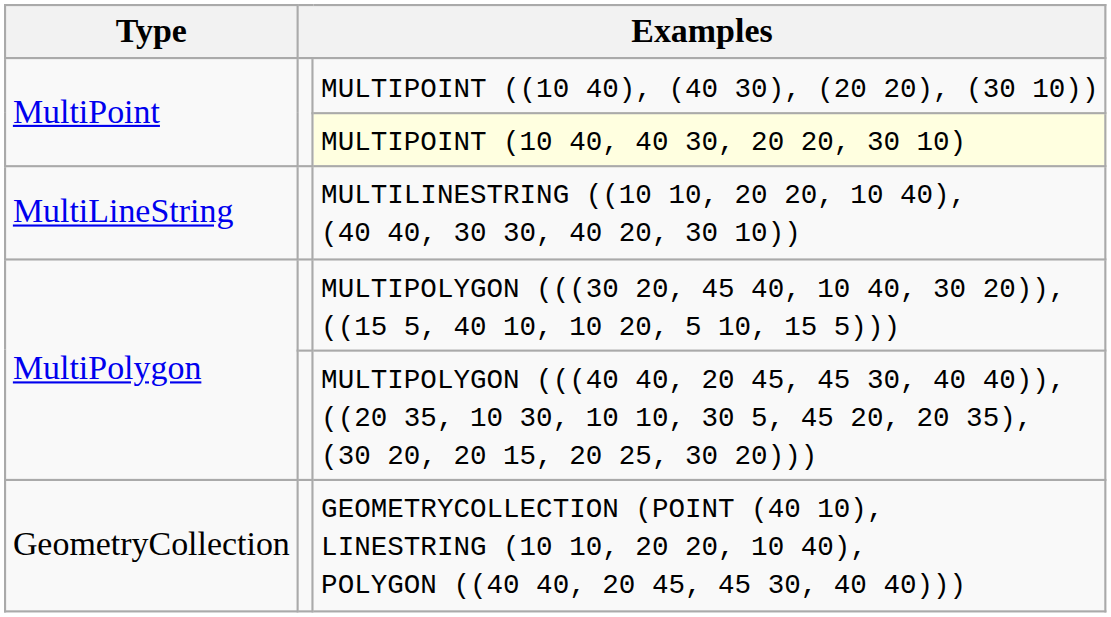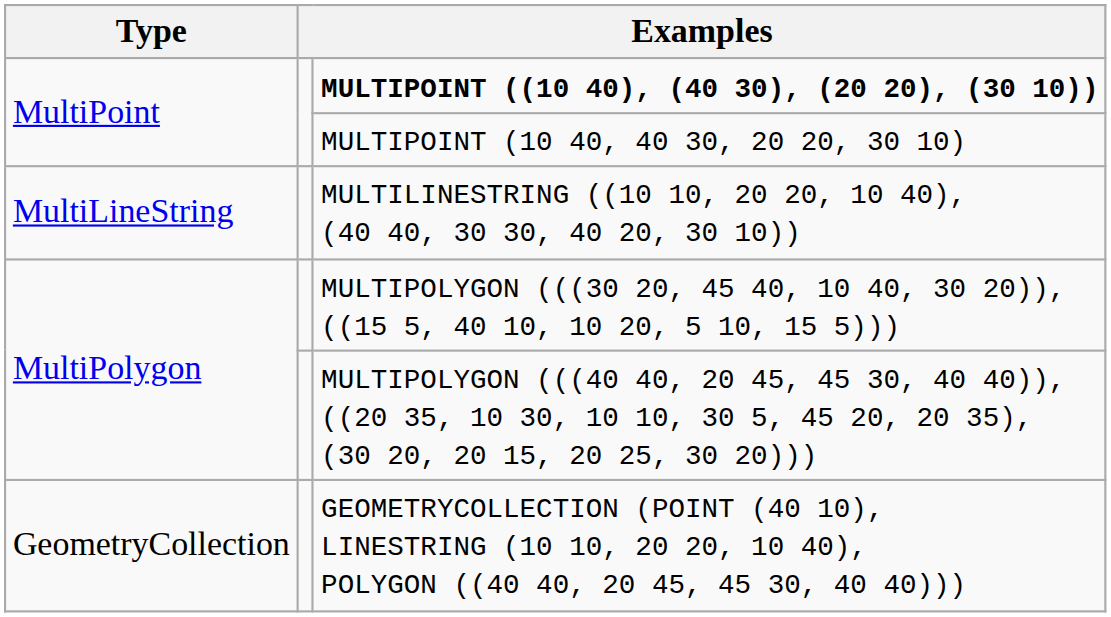(710, 89) normal -> (710, 86) bold
(644, 143) lightyellow background -> (644, 143) no background
